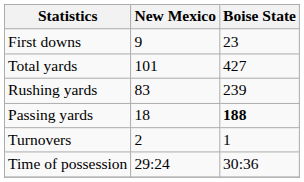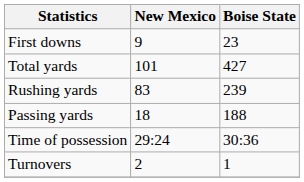(235, 115) bold -> (235, 115) normal
rows swapped: (40, 139) <-> (68, 164)
